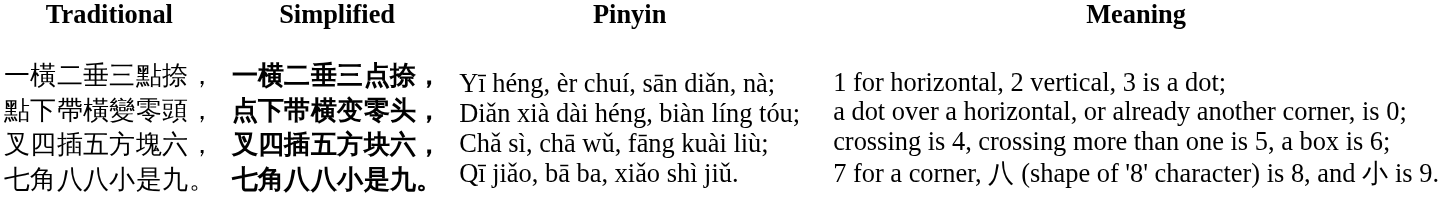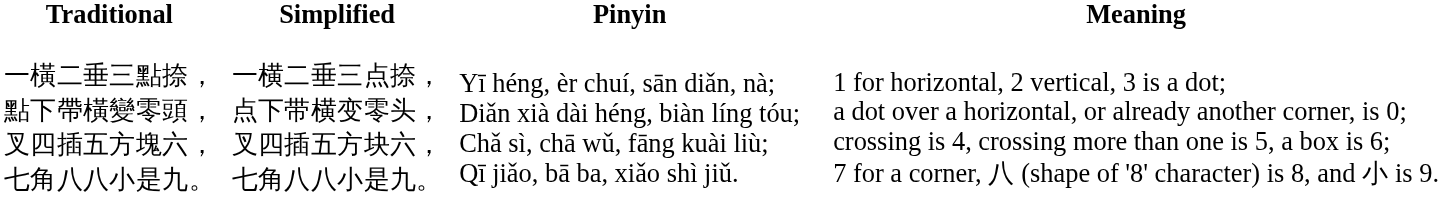(337, 127) bold -> (337, 127) normal
